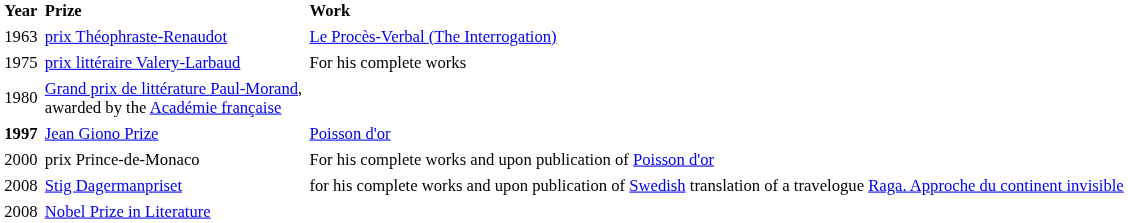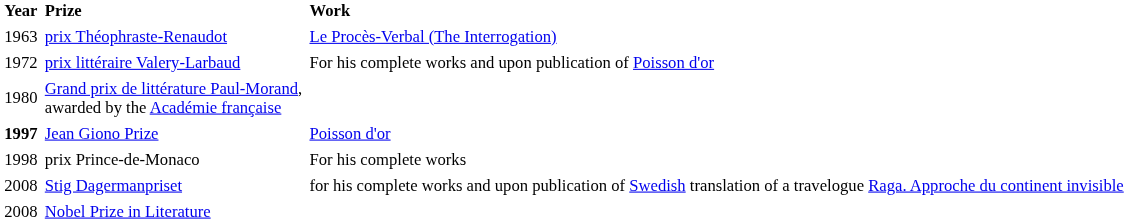(21, 62) 1975 -> (21, 62) 1972
(388, 62) For his complete works -> (512, 62) For his complete works and upon publication of Poisson d'or
(21, 159) 2000 -> (21, 159) 1998
(512, 159) For his complete works and upon publication of Poisson d'or -> (388, 159) For his complete works
